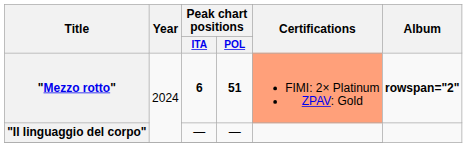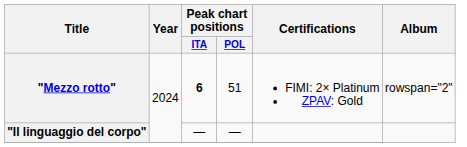(235, 88) bold -> (235, 88) normal
(317, 95) lightsalmon background -> (317, 95) no background
(422, 88) bold -> (419, 88) normal
